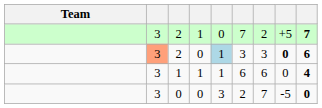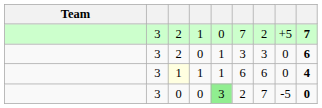(157, 53) lightsalmon background -> (157, 53) no background
(221, 53) lightblue background -> (221, 53) no background
(285, 53) bold -> (285, 53) normal
(179, 73) no background -> (179, 73) lightyellow background
(221, 93) no background -> (221, 93) lightgreen background
